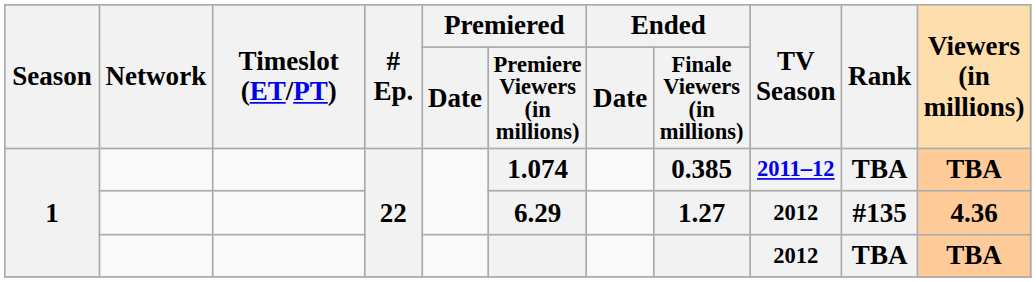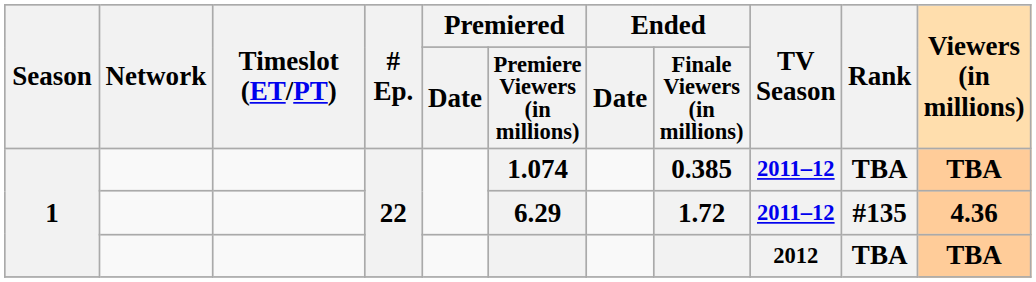(702, 212) 1.27 -> (702, 212) 1.72
(796, 212) 2012 -> (796, 212) 2011–12
